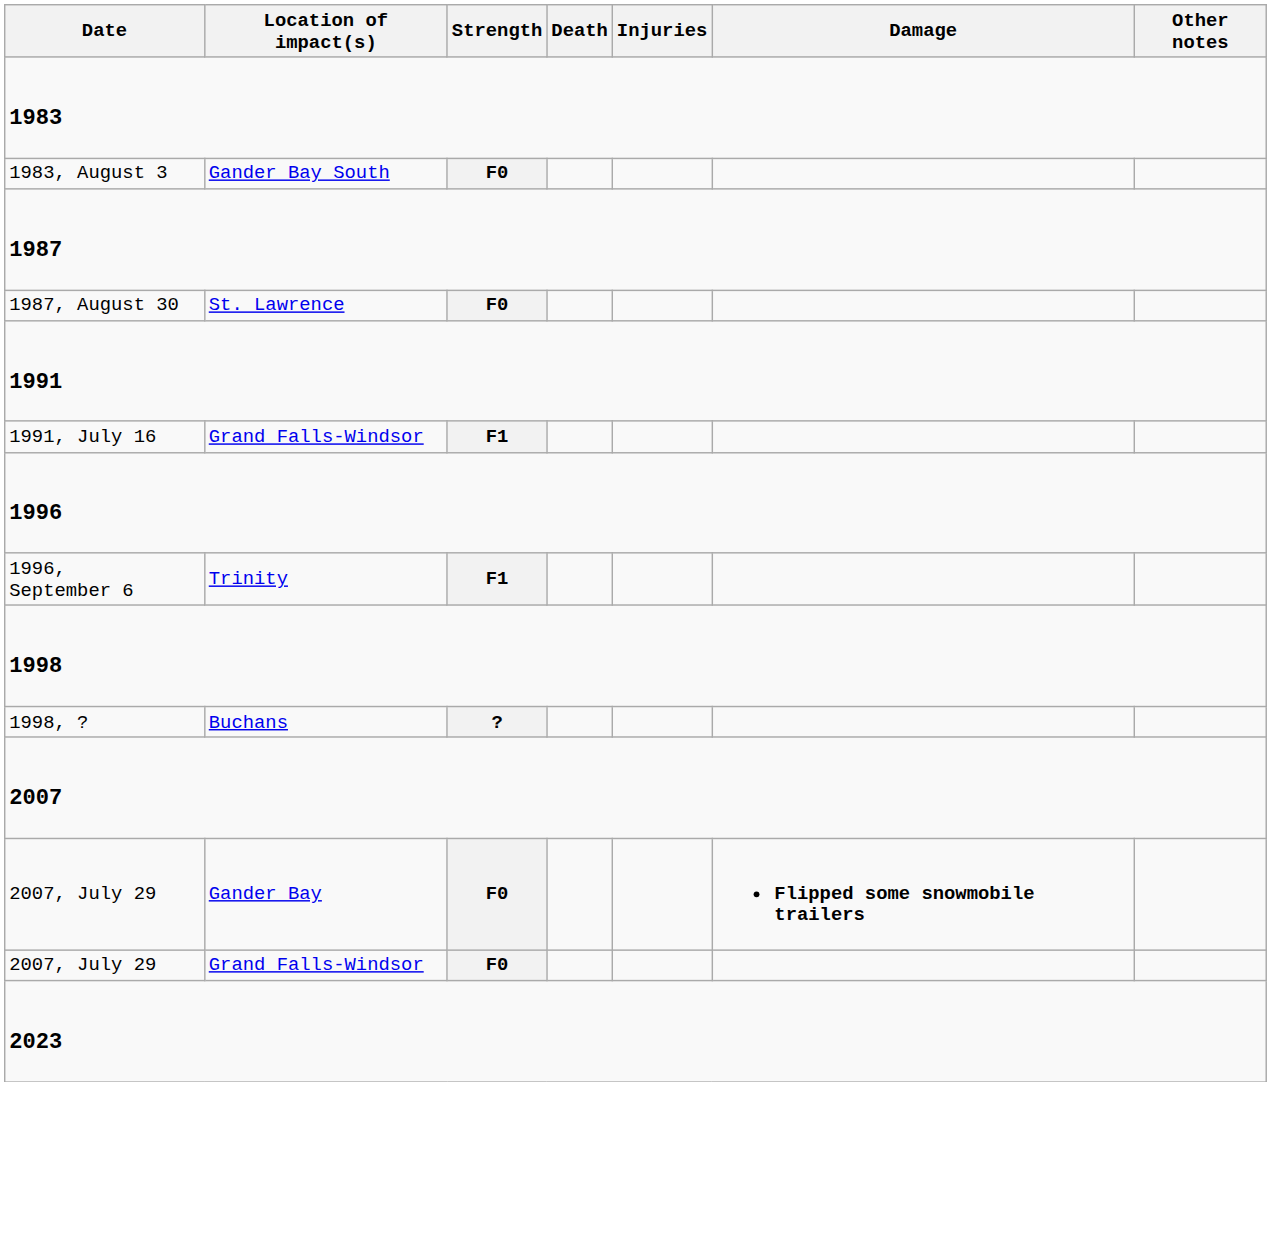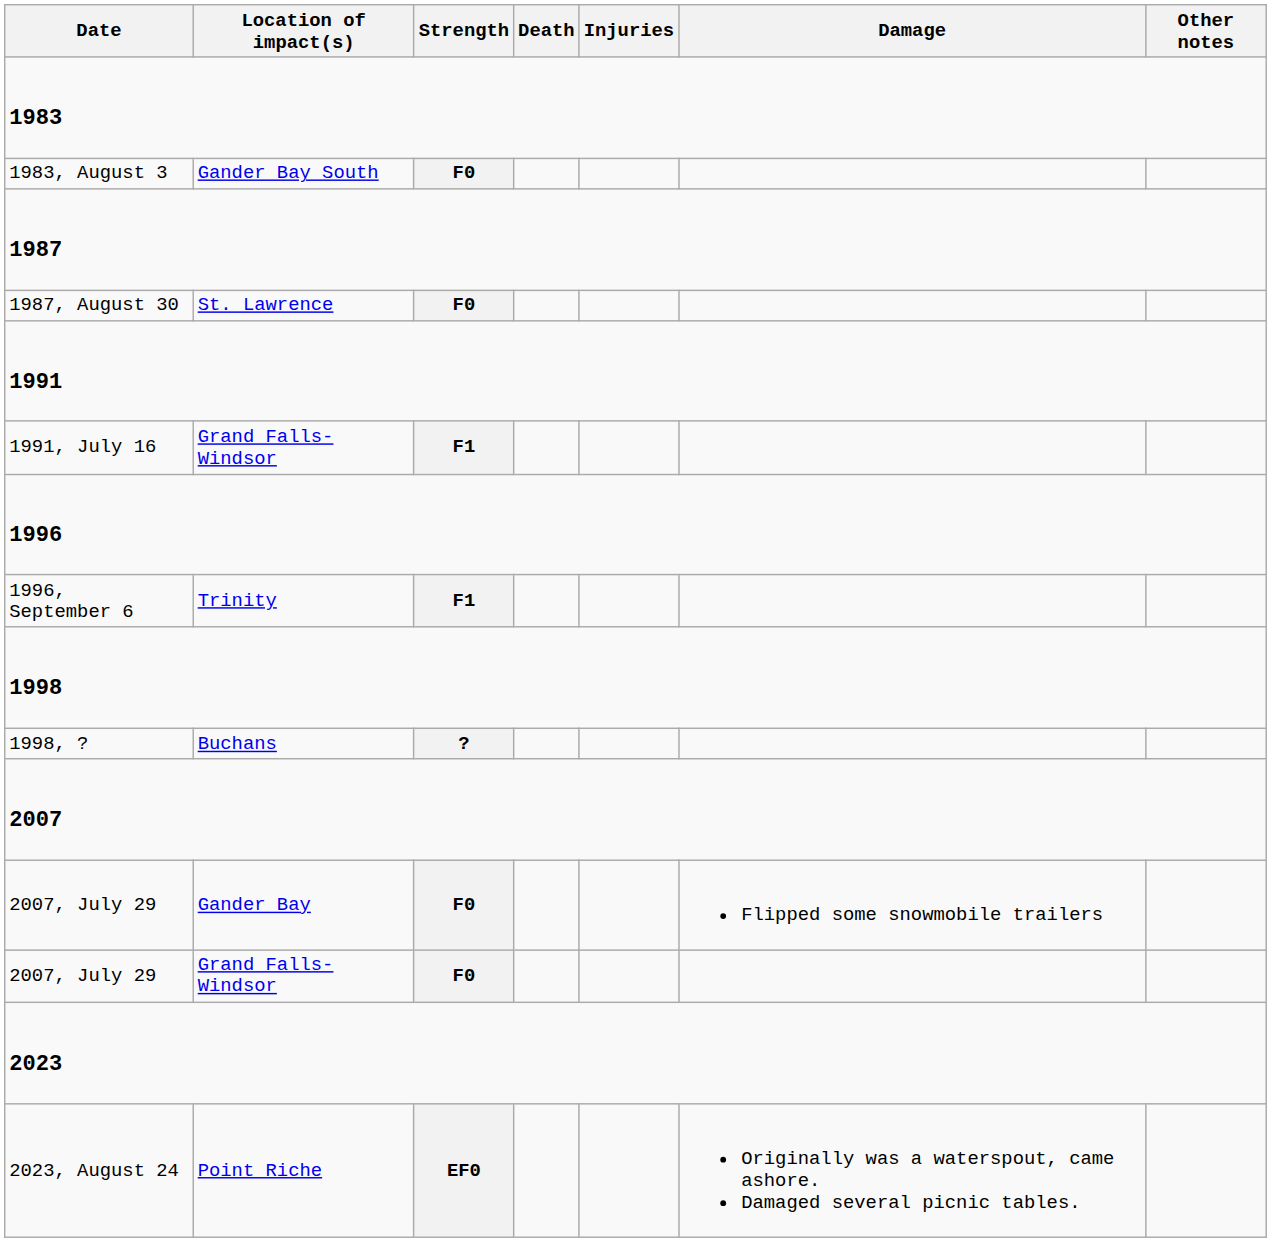(923, 905) bold -> (912, 916) normal
+ row: (94, 1170)
